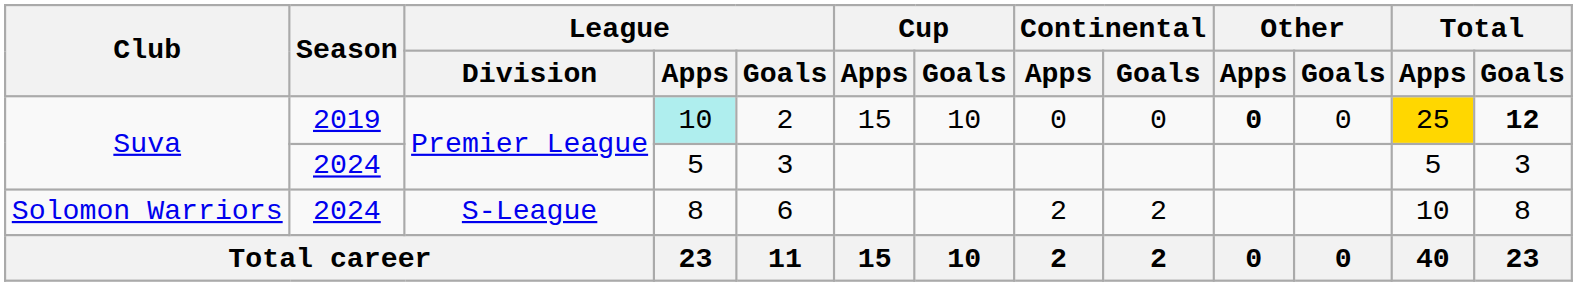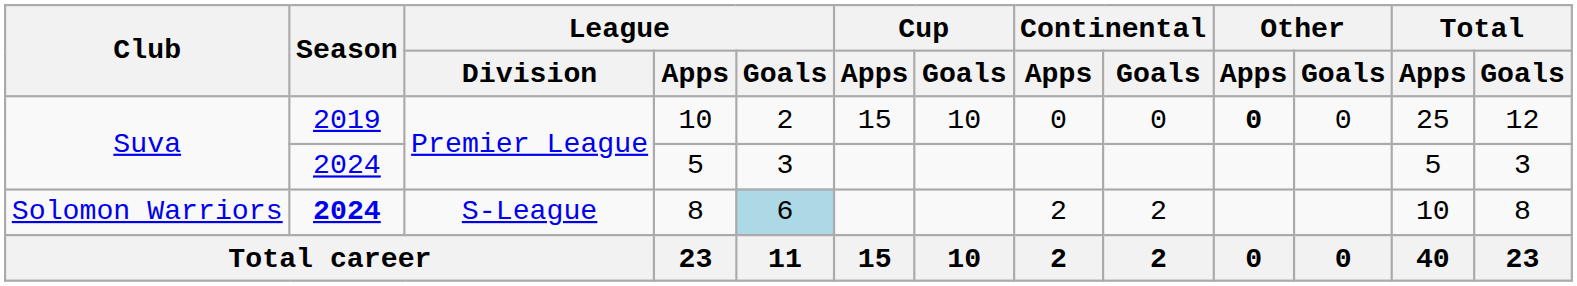(695, 120) paleturquoise background -> (695, 120) no background
(1433, 120) gold background -> (1433, 120) no background
(1523, 120) bold -> (1523, 120) normal
(347, 212) normal -> (347, 212) bold
(785, 212) no background -> (785, 212) lightblue background
